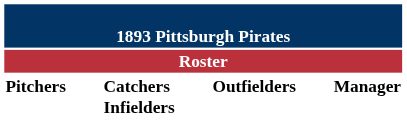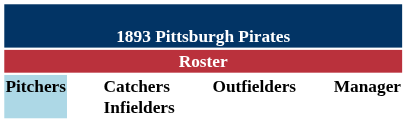(36, 86) no background -> (36, 86) lightblue background
